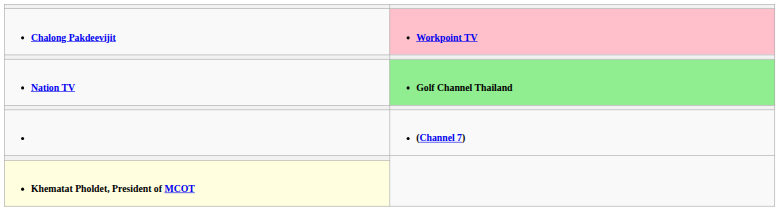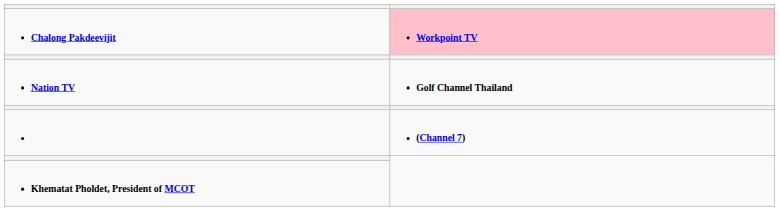(582, 88) lightgreen background -> (582, 88) no background
(197, 189) lightyellow background -> (197, 189) no background
